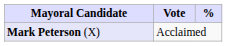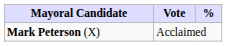(53, 31) lavender background -> (53, 31) no background
